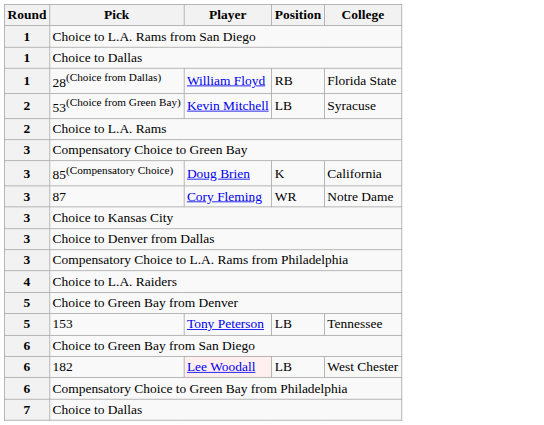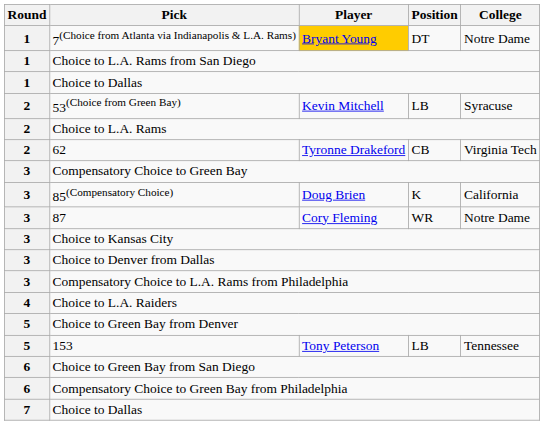+ row: (27, 38)
- row: (27, 80)
+ row: (27, 150)
- row: (27, 367)
